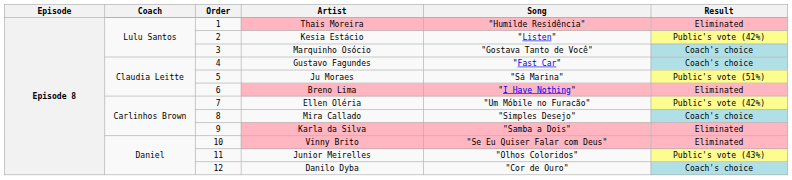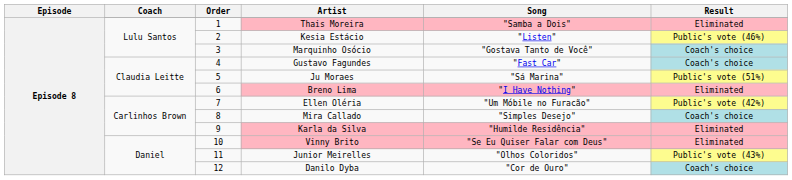(537, 24) "Humilde Residência" -> (537, 24) "Samba a Dois"
(719, 37) Public's vote (42%) -> (719, 37) Public's vote (46%)
(537, 129) "Samba a Dois" -> (537, 129) "Humilde Residência"
